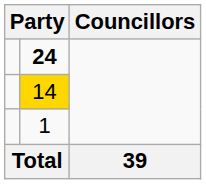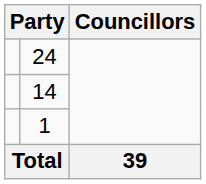(45, 56) bold -> (45, 56) normal
(45, 91) gold background -> (45, 91) no background
